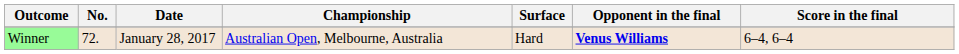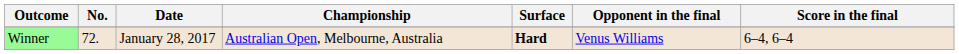(529, 38) normal -> (531, 38) bold
(622, 38) bold -> (620, 38) normal
